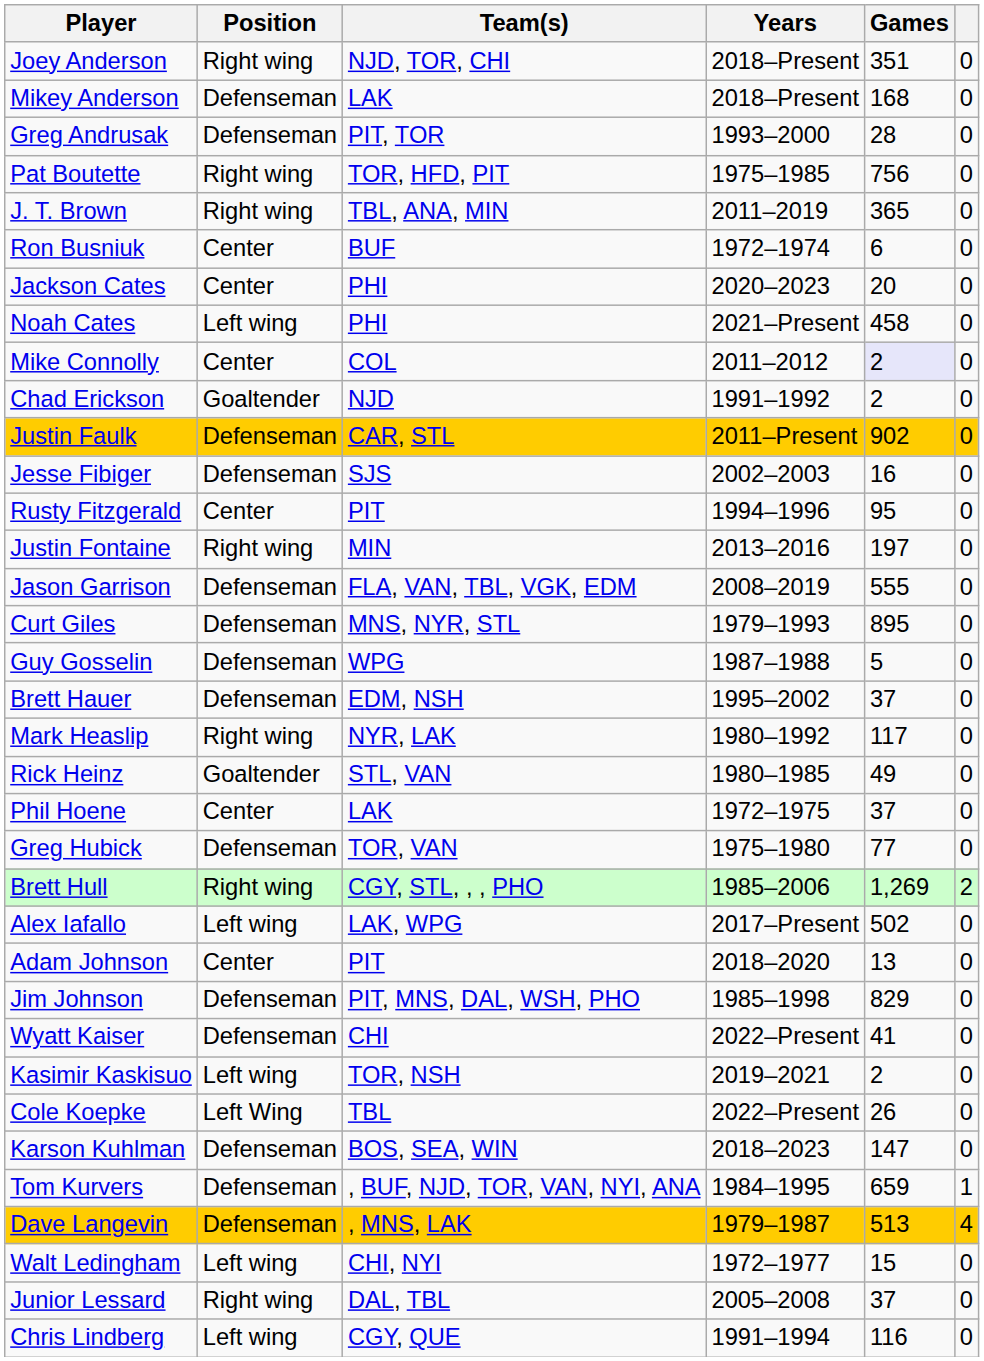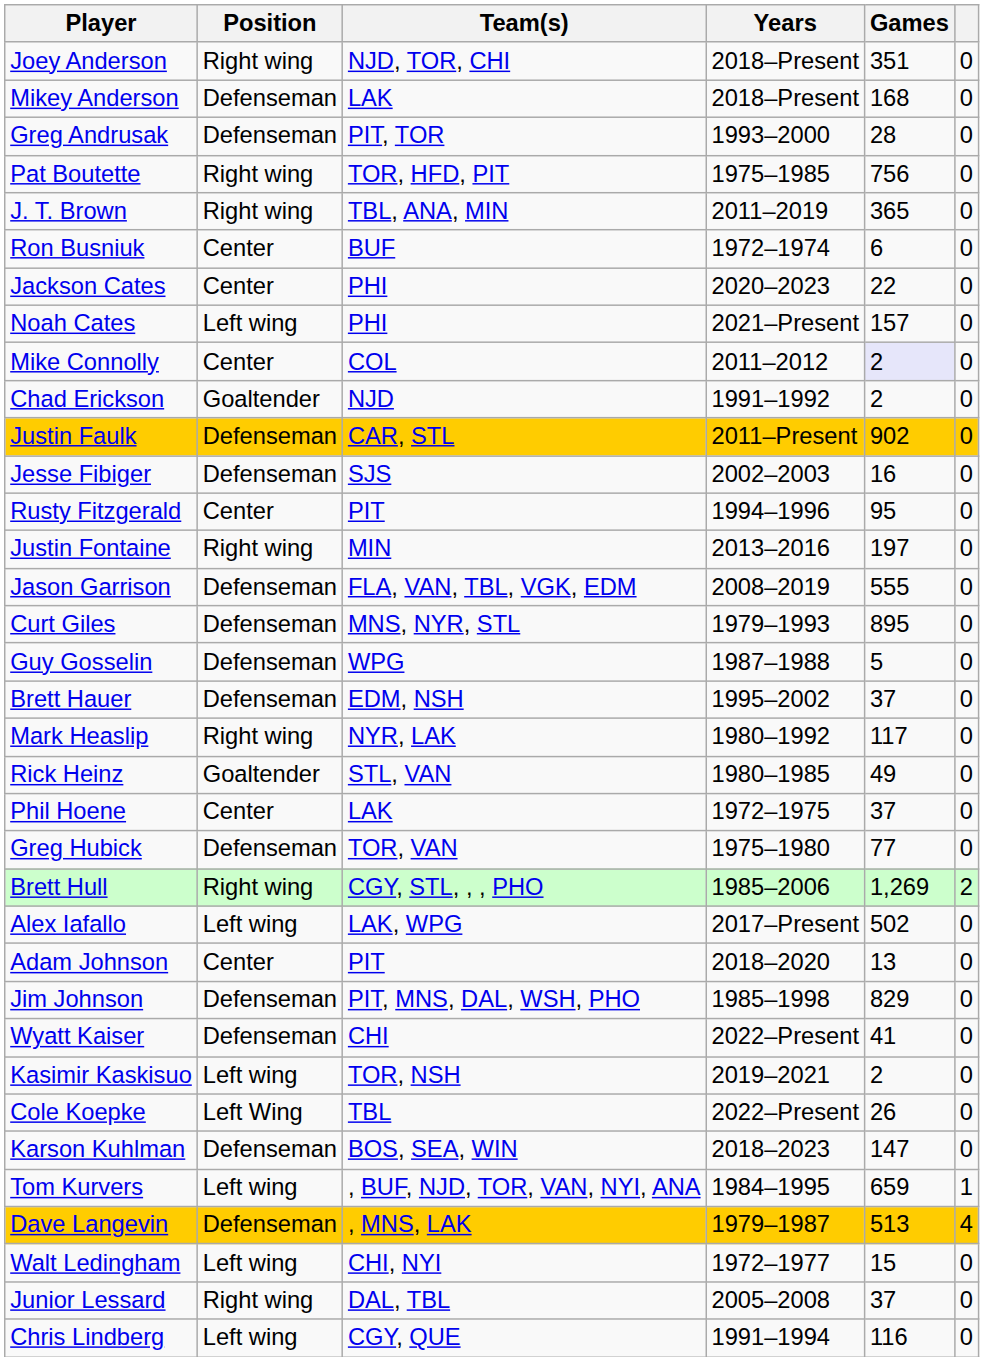(883, 286) 20 -> (883, 286) 22
(890, 323) 458 -> (890, 323) 157
(270, 1187) Defenseman -> (250, 1187) Left wing
